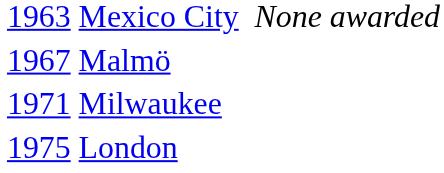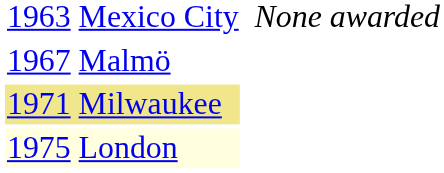(114, 103) no background -> (114, 103) khaki background
(92, 147) no background -> (92, 147) lightyellow background
